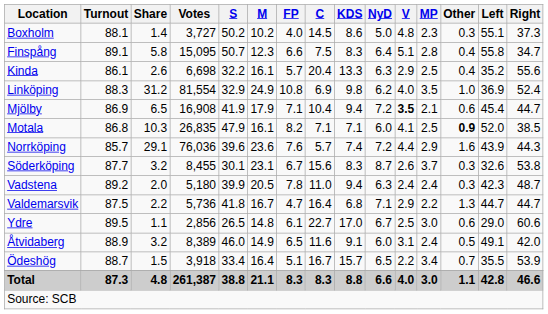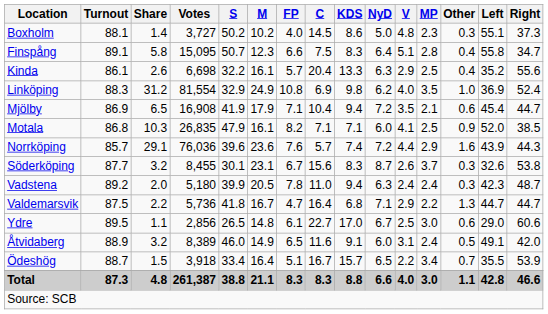(406, 109) bold -> (406, 109) normal
(467, 128) bold -> (467, 128) normal
